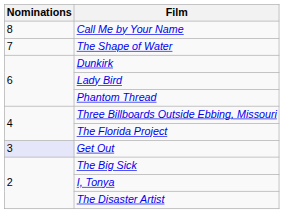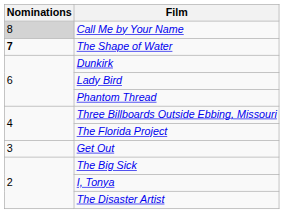(10, 30) no background -> (10, 30) lightgrey background
(10, 47) normal -> (10, 47) bold
(10, 149) lavender background -> (10, 149) no background
